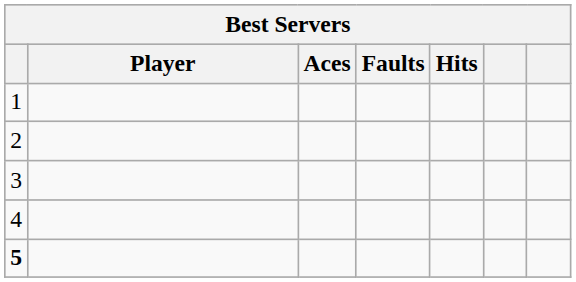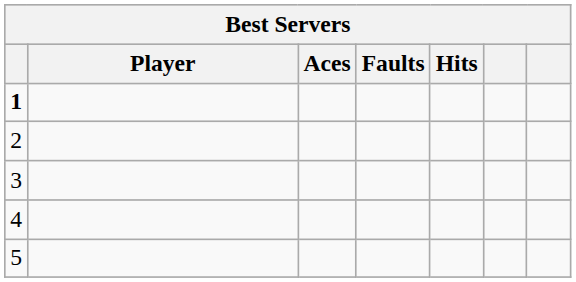(16, 102) normal -> (16, 102) bold
(16, 258) bold -> (16, 258) normal
